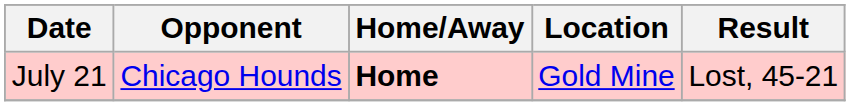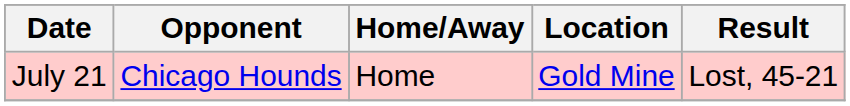(397, 75) bold -> (395, 75) normal
